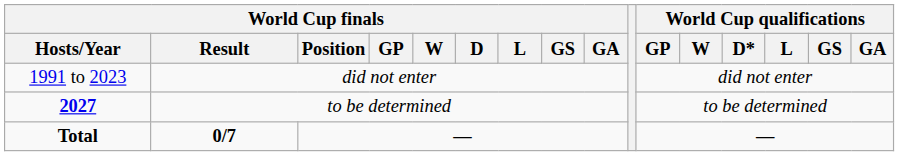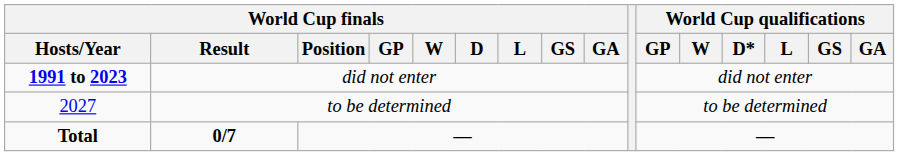(78, 77) normal -> (78, 77) bold
(78, 106) bold -> (78, 106) normal
